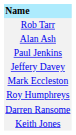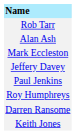(38, 53) Paul Jenkins -> (38, 53) Mark Eccleston
(38, 81) Mark Eccleston -> (38, 81) Paul Jenkins
